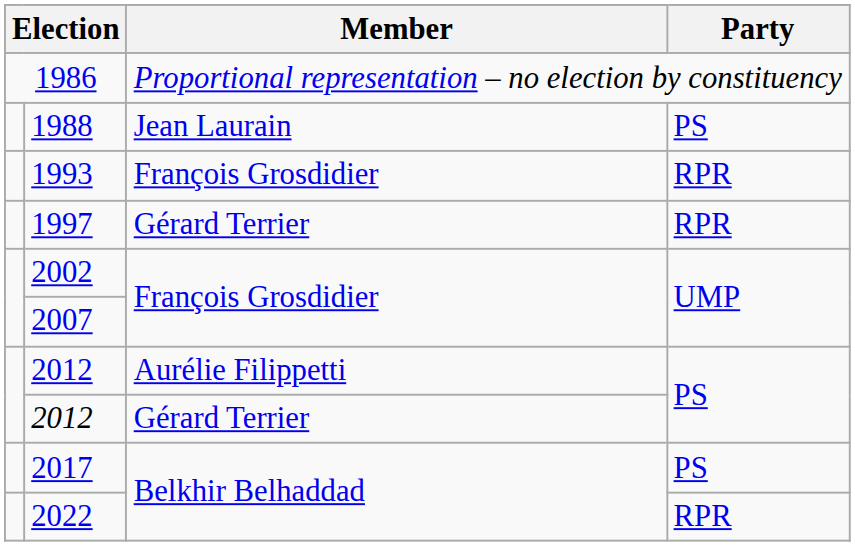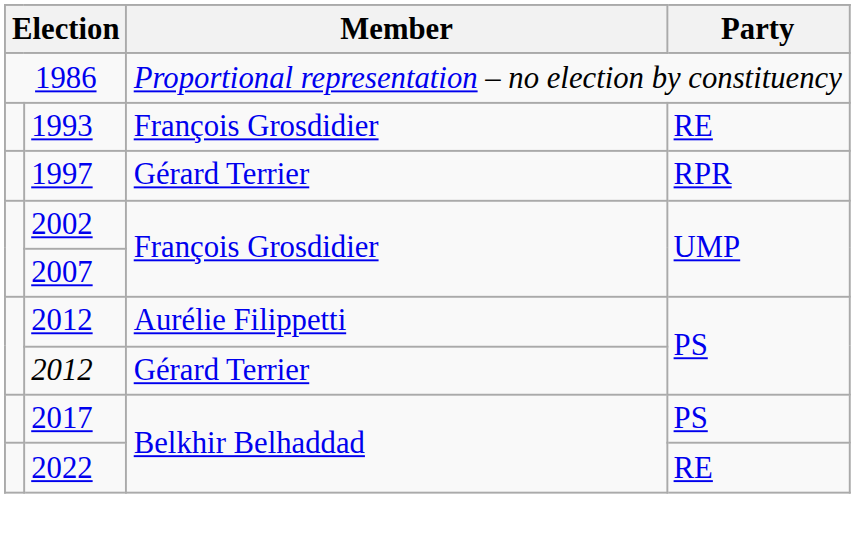- row: (62, 126)
(703, 175) RPR -> (693, 126) RE
(703, 516) RPR -> (693, 467) RE
